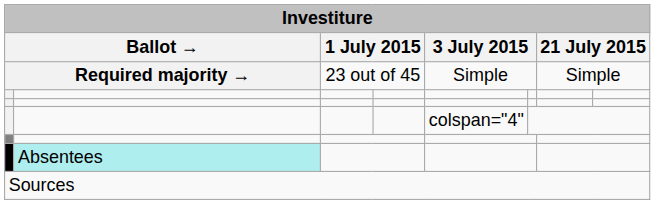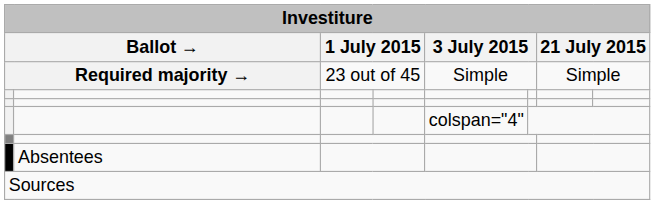(60, 157) paleturquoise background -> (60, 157) no background
